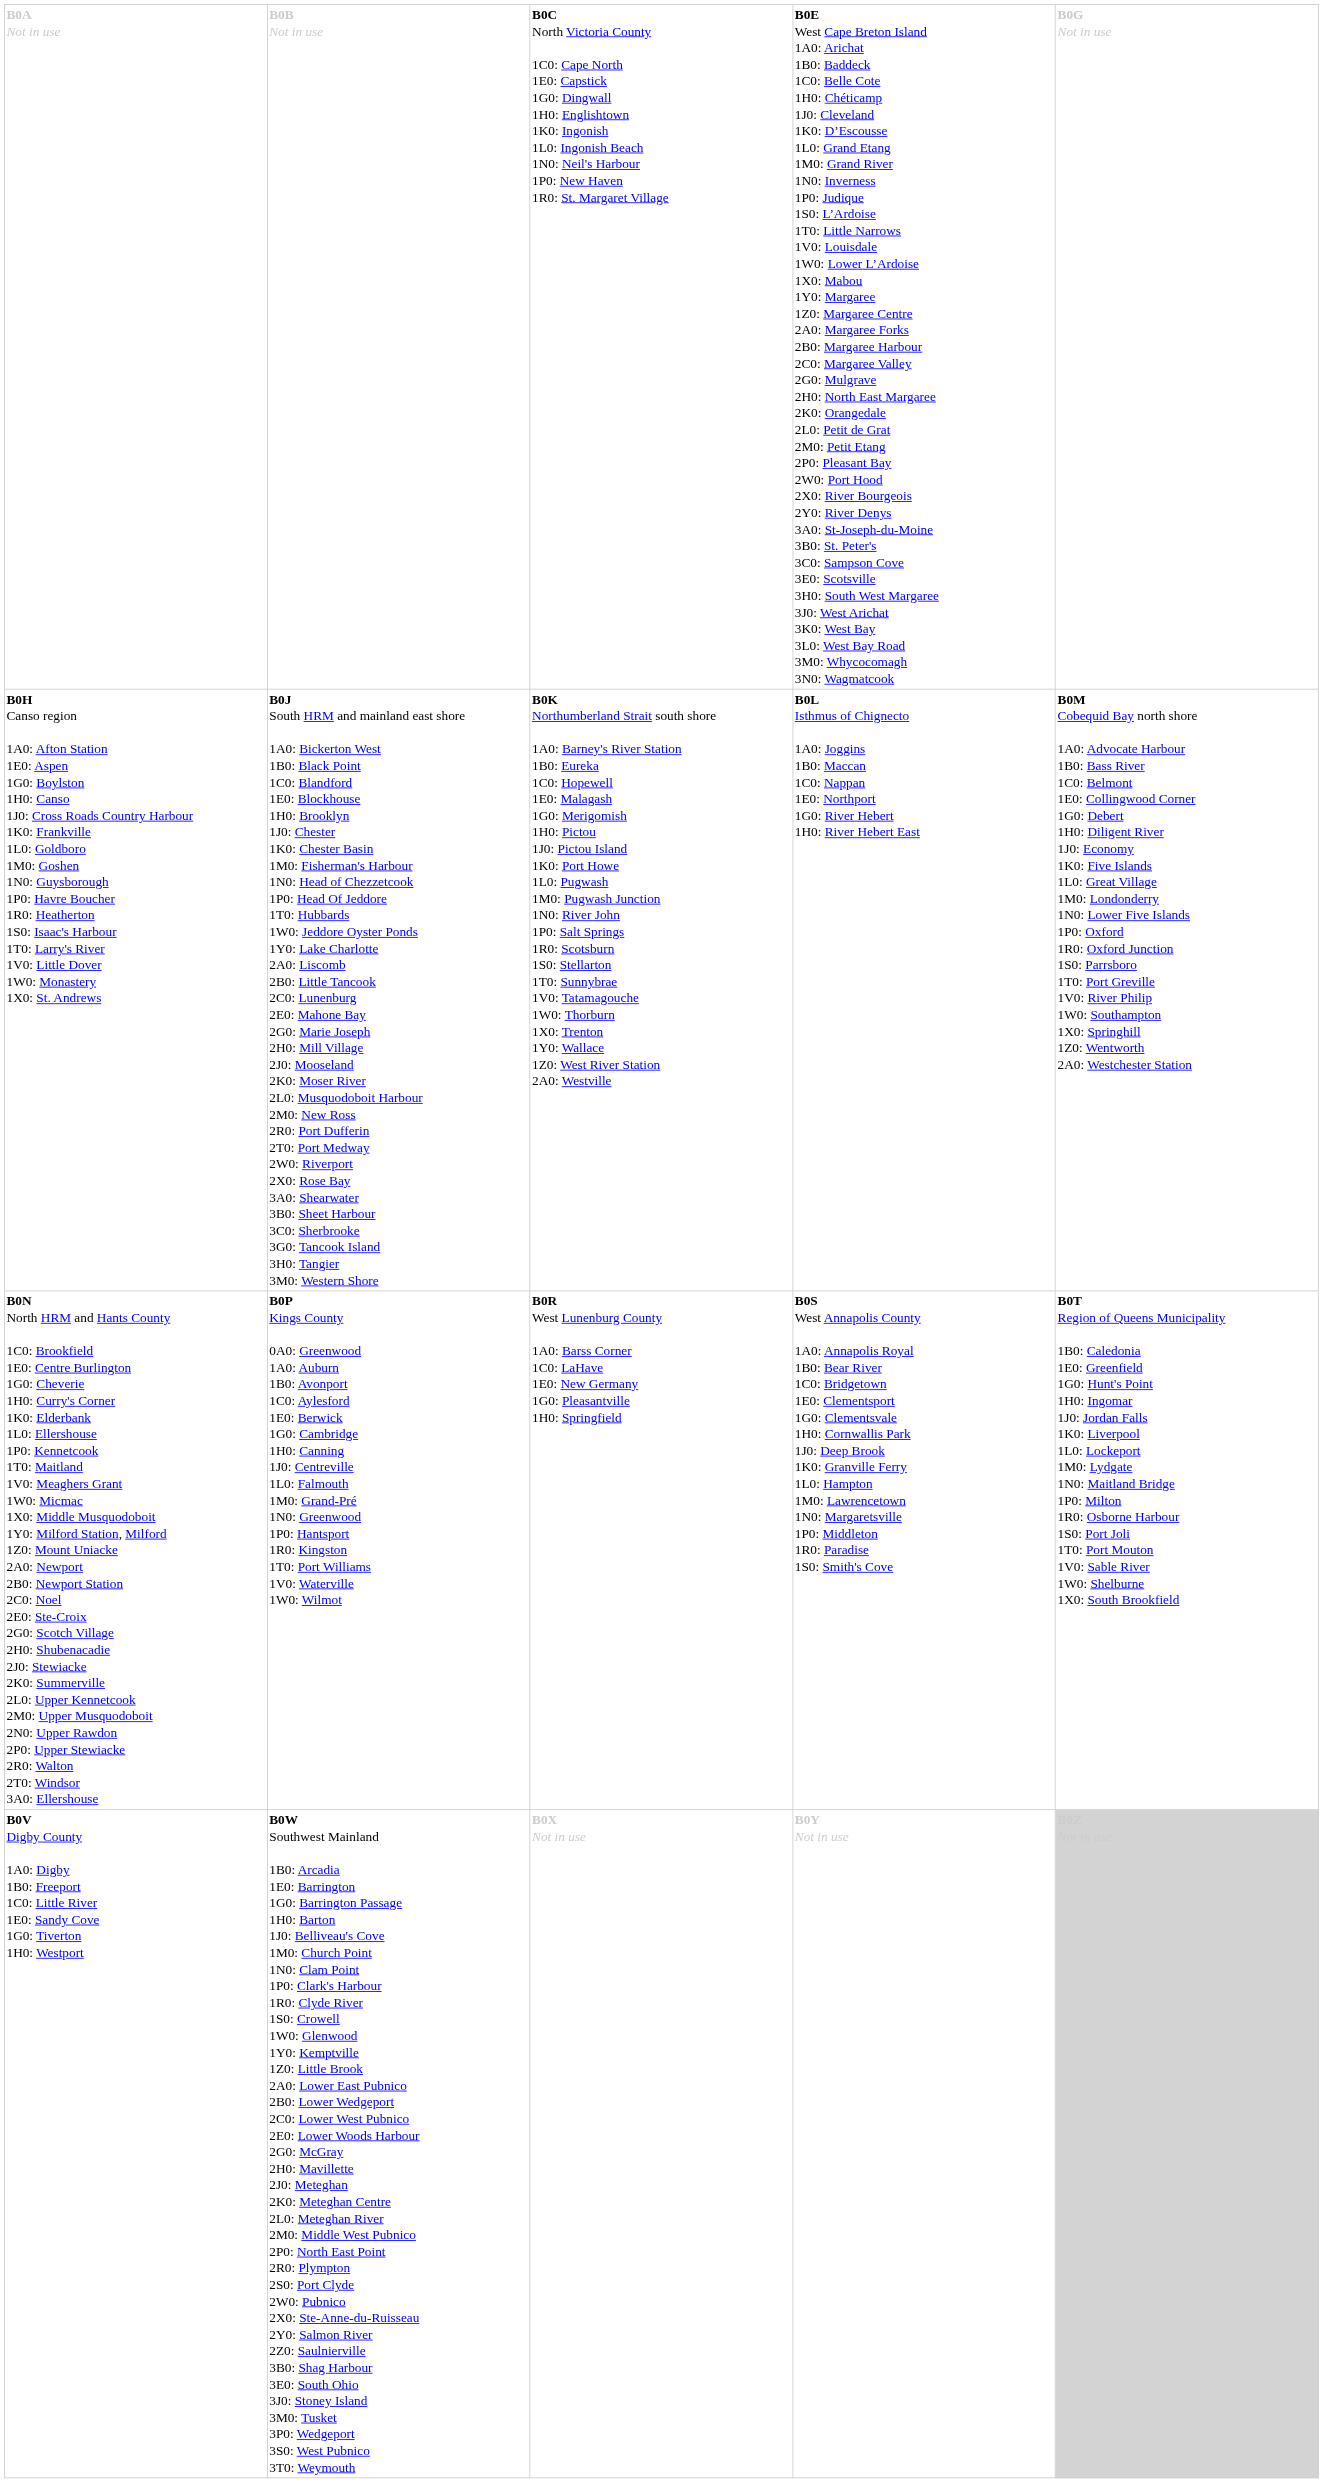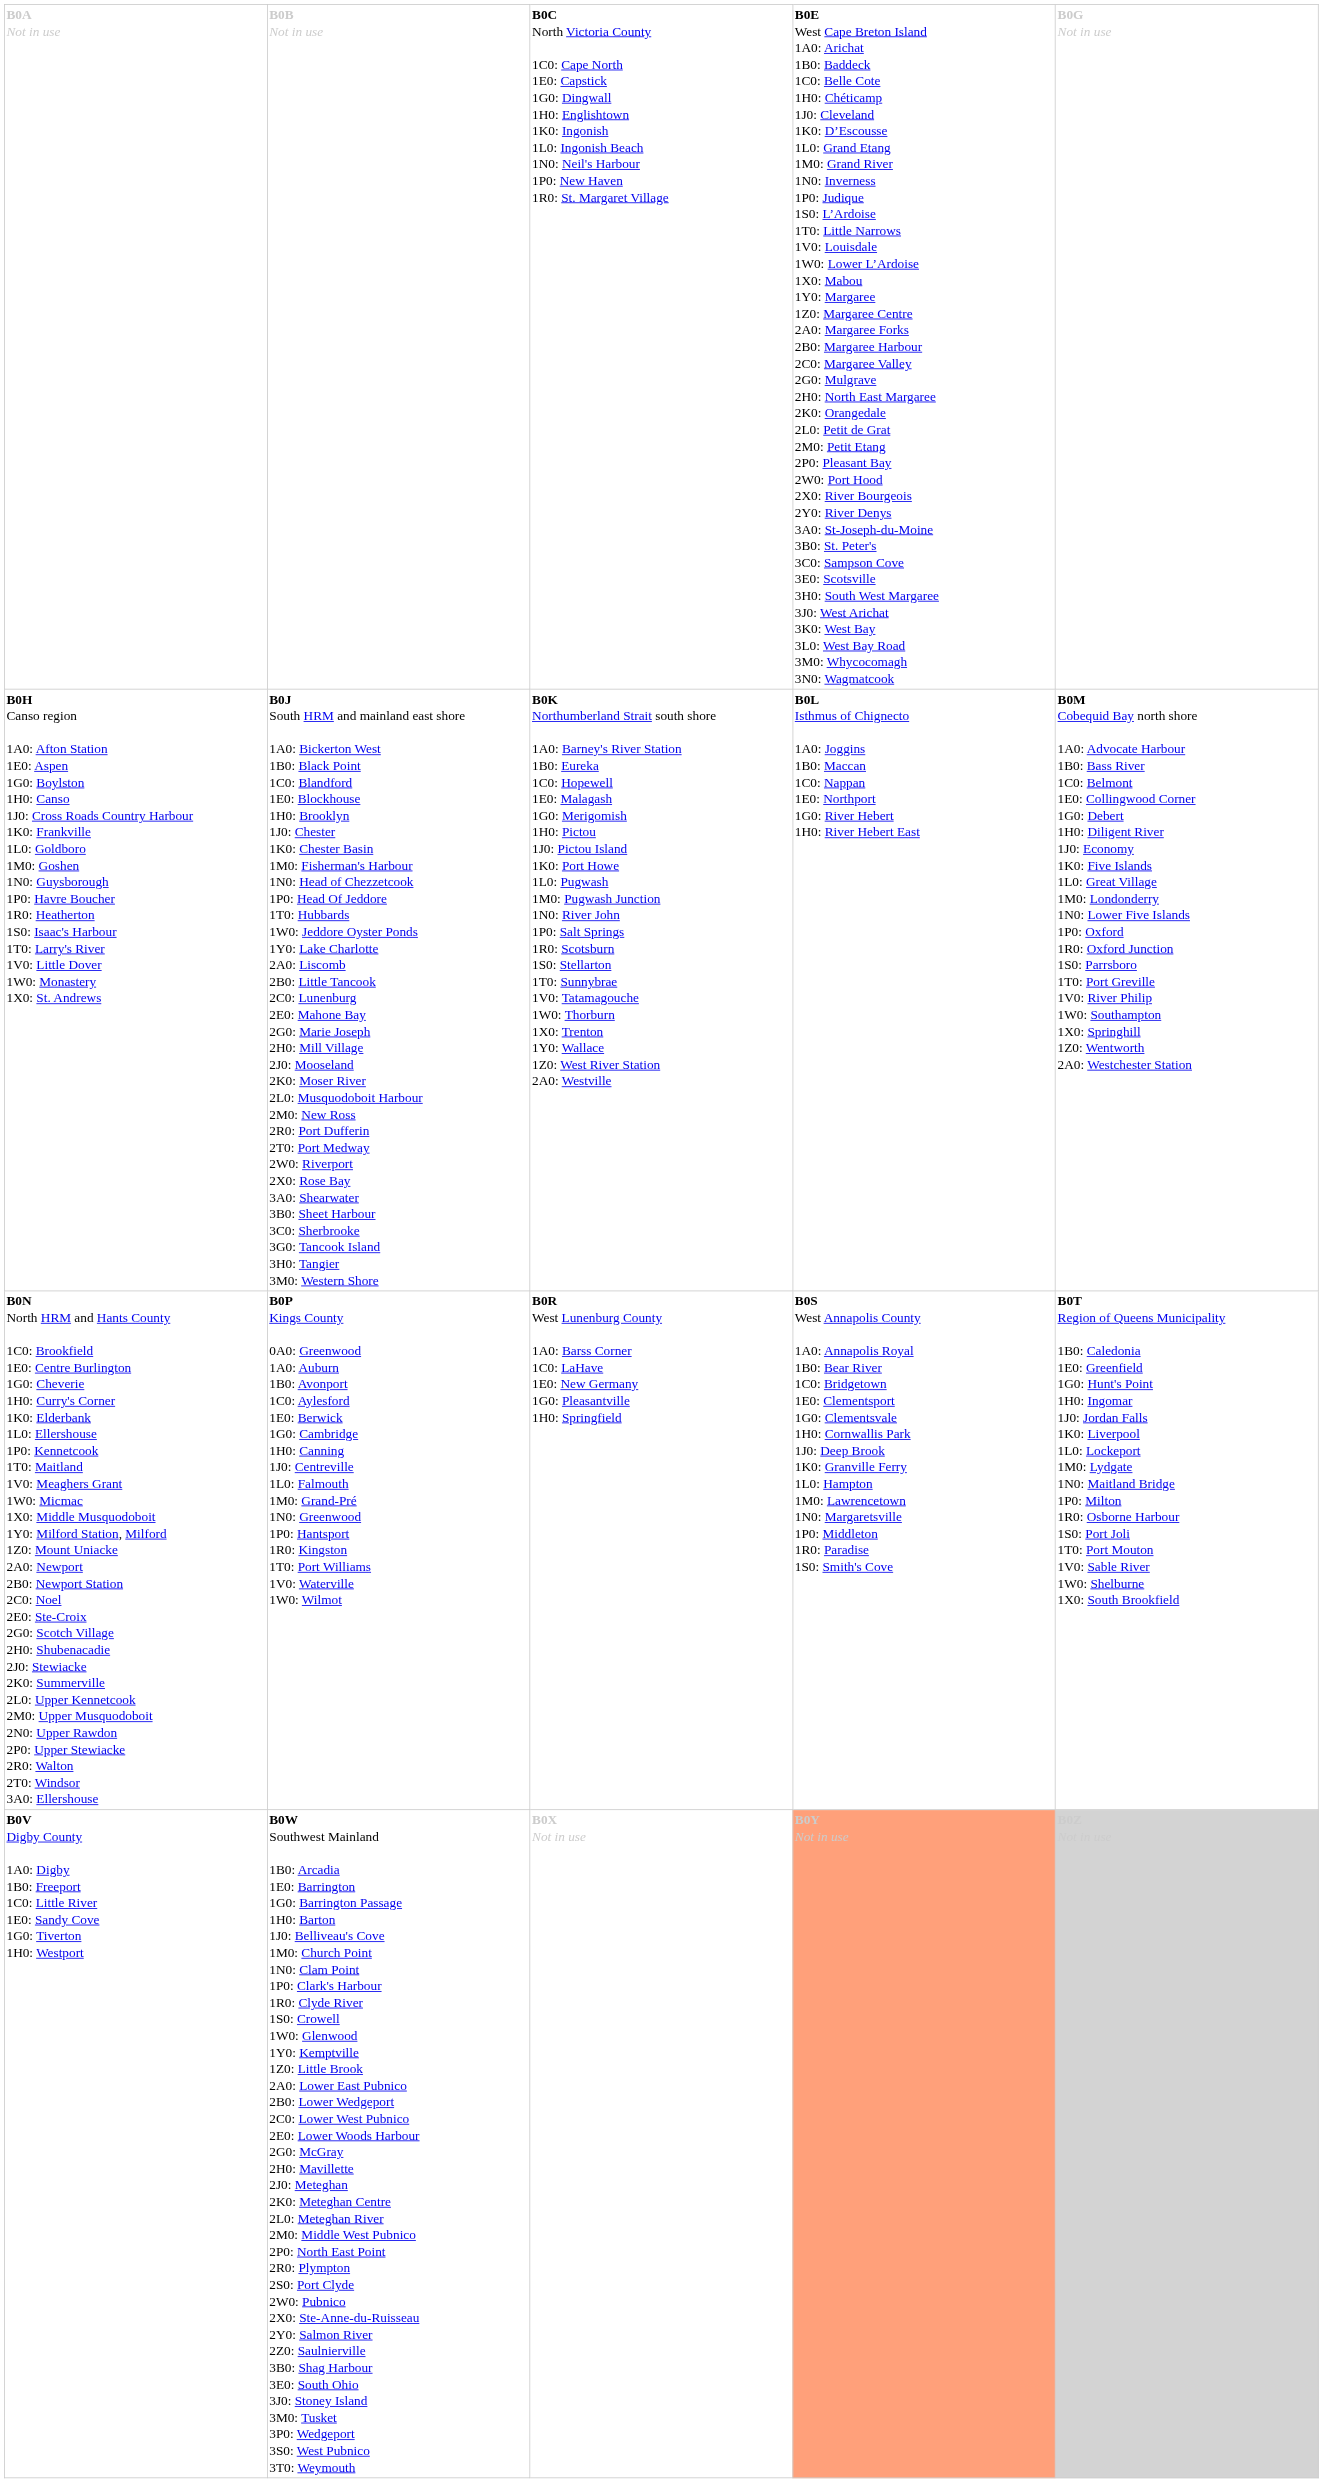(822, 1828) no background -> (822, 1828) lightsalmon background
